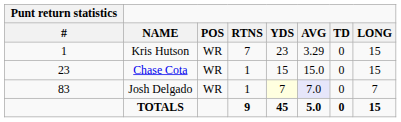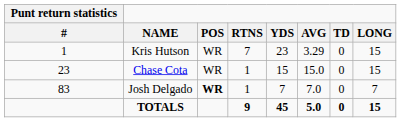(213, 88) normal -> (213, 88) bold
(282, 88) lightyellow background -> (282, 88) no background
(314, 88) lavender background -> (314, 88) no background
